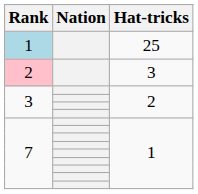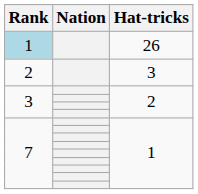(151, 45) 25 -> (151, 45) 26
(28, 72) pink background -> (28, 72) no background
